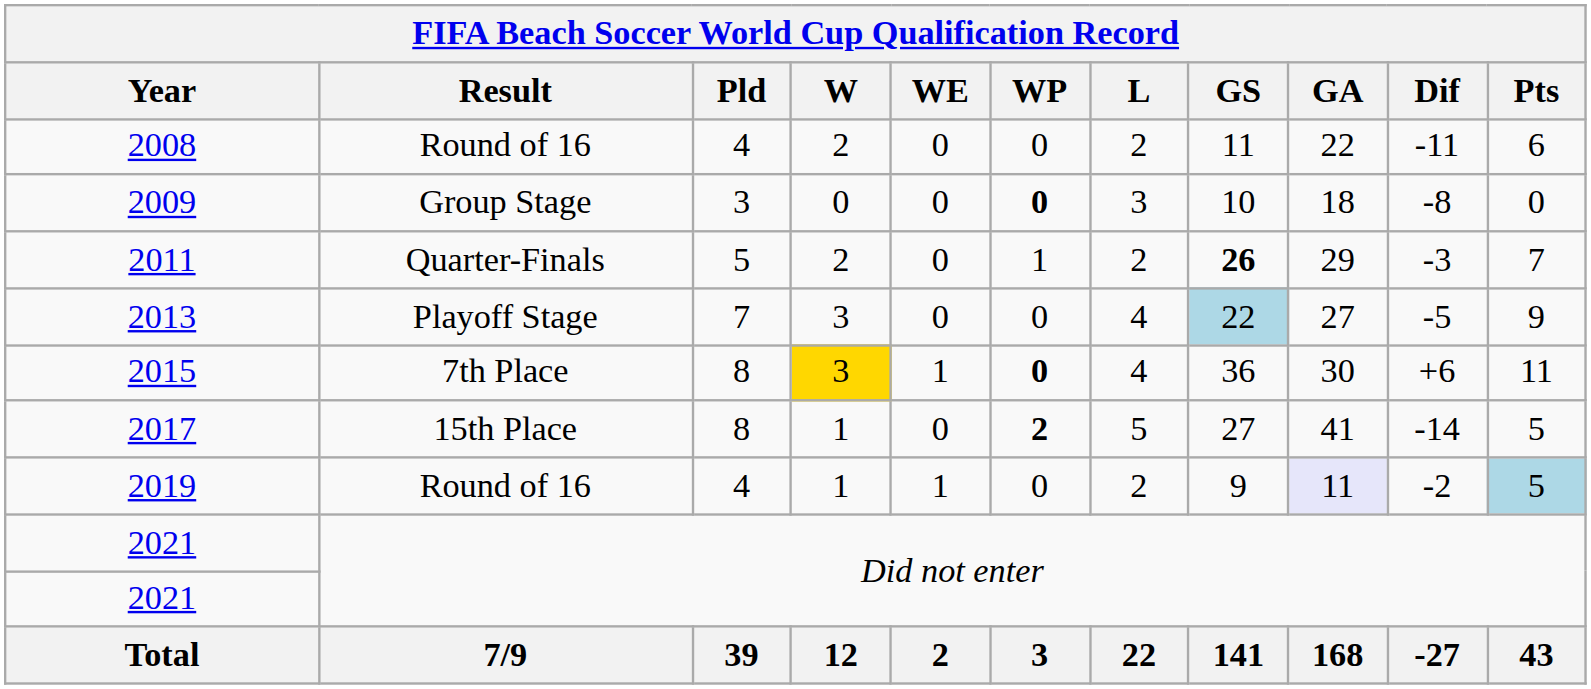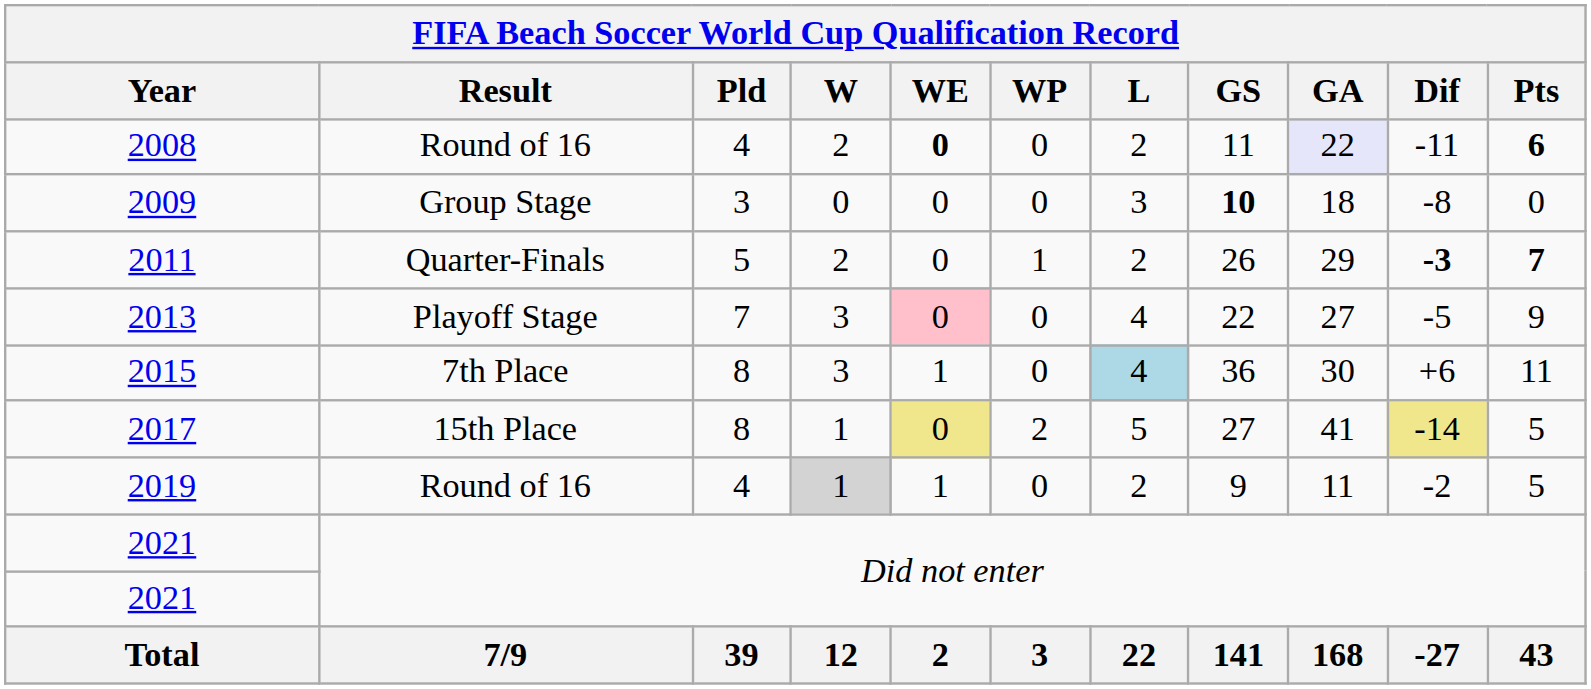(940, 146) normal -> (940, 146) bold
(1338, 146) no background -> (1338, 146) lavender background
(1536, 146) normal -> (1536, 146) bold
(1040, 202) bold -> (1040, 202) normal
(1238, 202) normal -> (1238, 202) bold
(1238, 259) bold -> (1238, 259) normal
(1437, 259) normal -> (1437, 259) bold
(1536, 259) normal -> (1536, 259) bold
(940, 315) no background -> (940, 315) pink background
(1238, 315) lightblue background -> (1238, 315) no background
(841, 372) gold background -> (841, 372) no background
(1040, 372) bold -> (1040, 372) normal
(1139, 372) no background -> (1139, 372) lightblue background
(940, 428) no background -> (940, 428) khaki background
(1040, 428) bold -> (1040, 428) normal
(1437, 428) no background -> (1437, 428) khaki background
(841, 485) no background -> (841, 485) lightgrey background
(1338, 485) lavender background -> (1338, 485) no background
(1536, 485) lightblue background -> (1536, 485) no background
